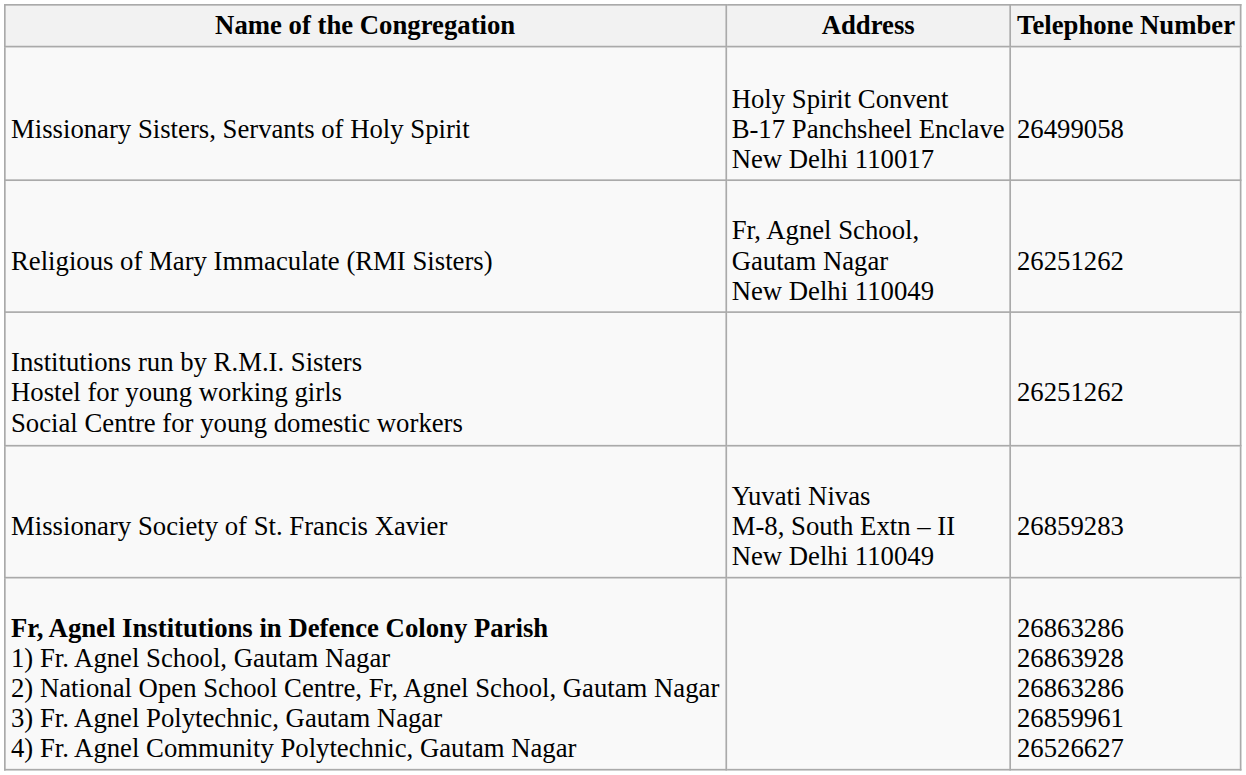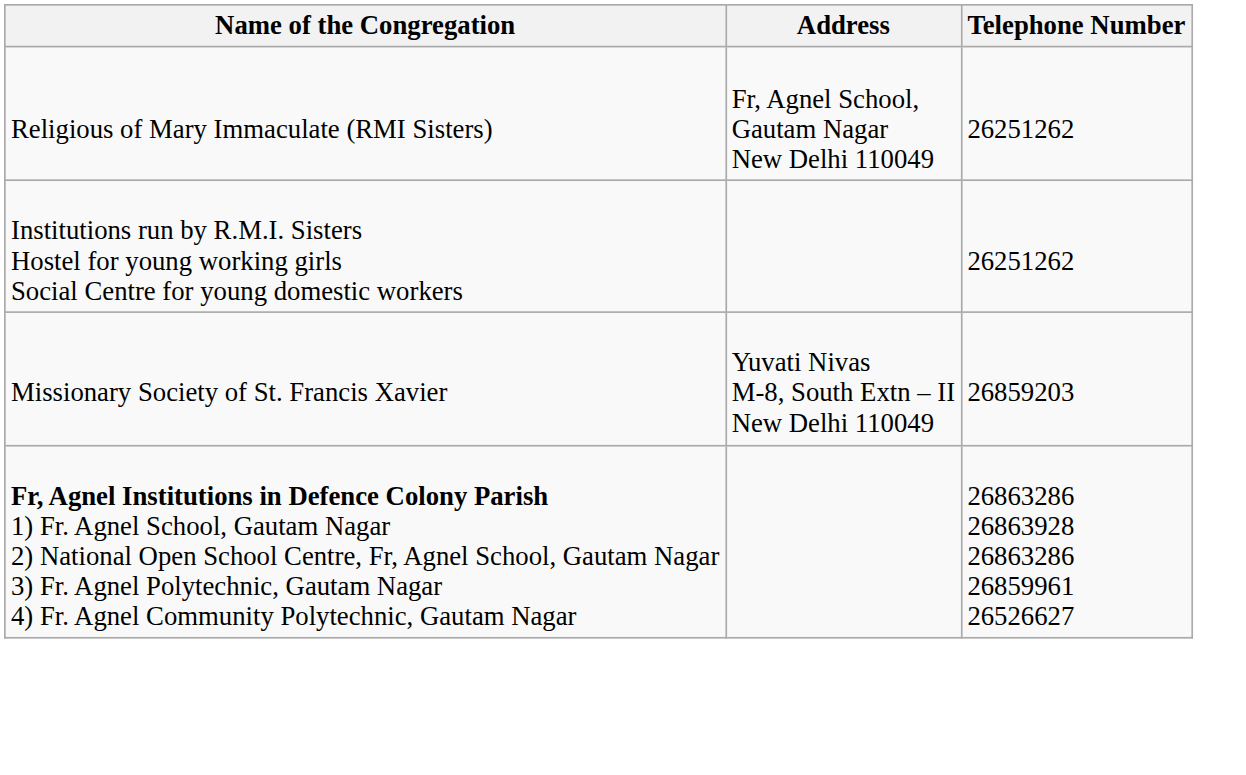- row: (240, 128)
(1070, 525) 26859283 -> (1021, 393) 26859203
